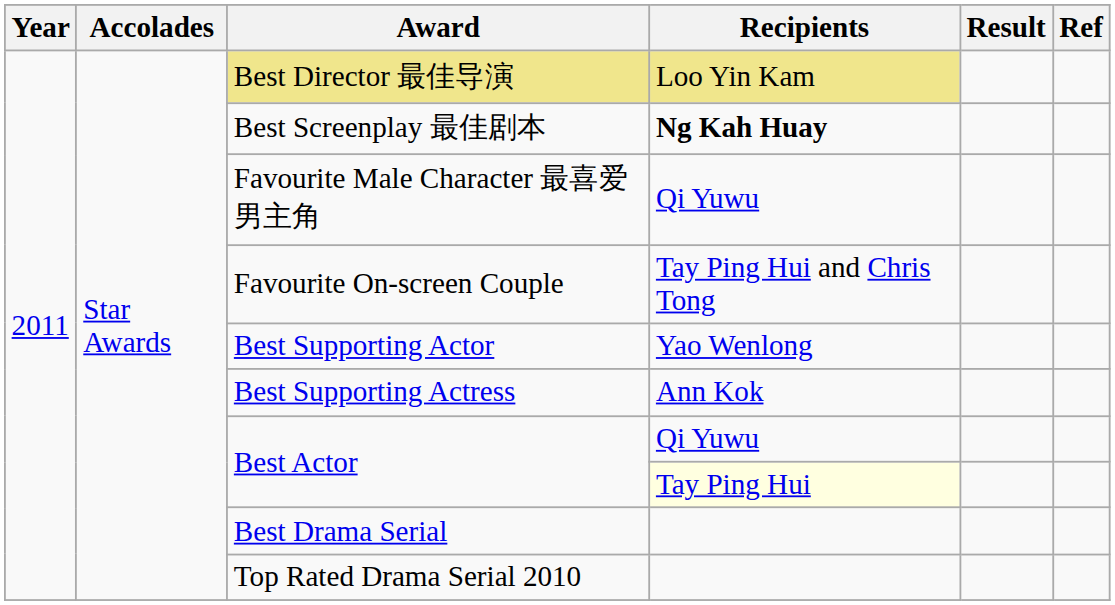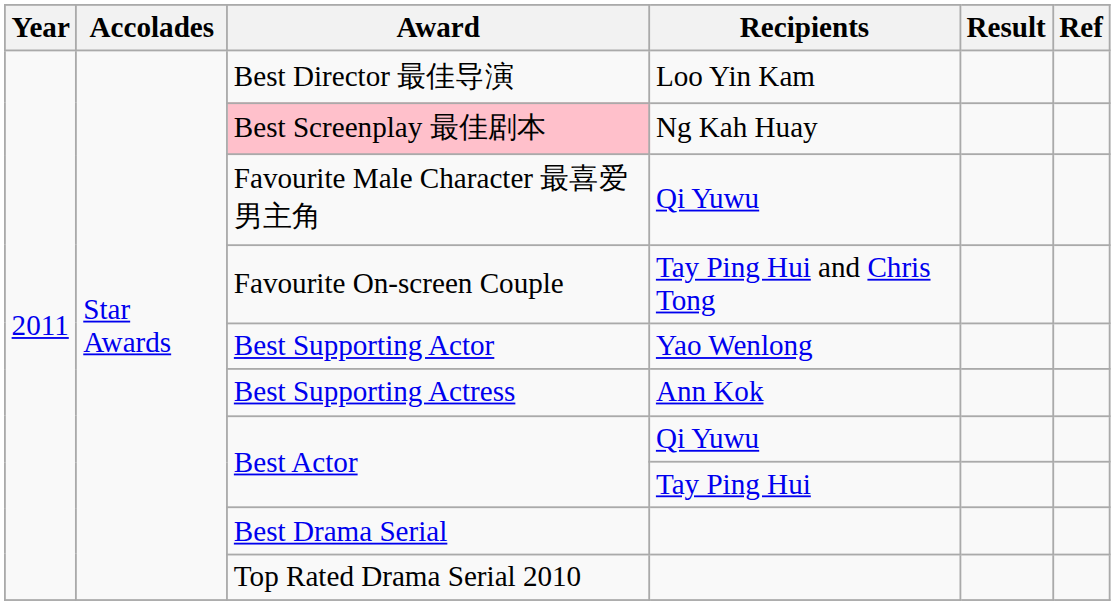(374, 75) khaki background -> (374, 75) no background
(735, 76) khaki background -> (735, 76) no background
(390, 127) no background -> (390, 127) pink background
(742, 128) bold -> (737, 128) normal
(733, 484) lightyellow background -> (733, 484) no background
